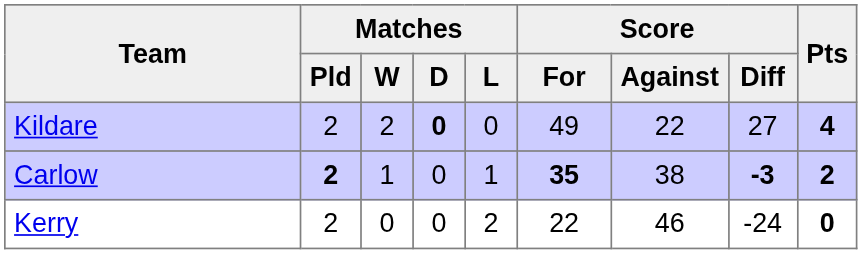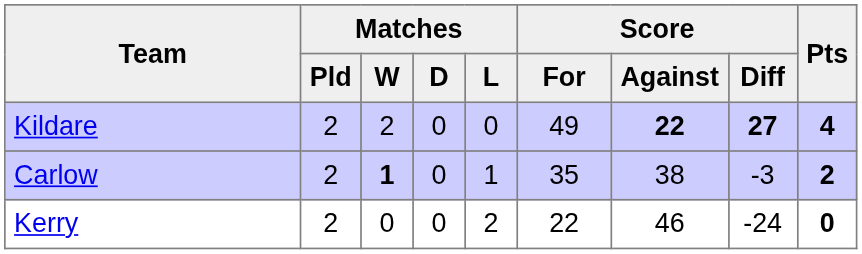(439, 126) bold -> (439, 126) normal
(670, 126) normal -> (670, 126) bold
(763, 126) normal -> (763, 126) bold
(331, 175) bold -> (331, 175) normal
(387, 175) normal -> (387, 175) bold
(564, 175) bold -> (564, 175) normal
(763, 175) bold -> (763, 175) normal
